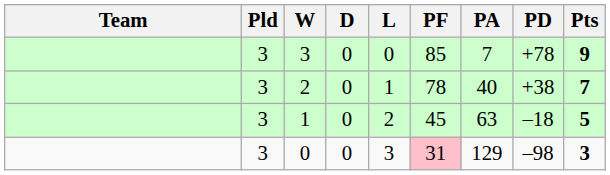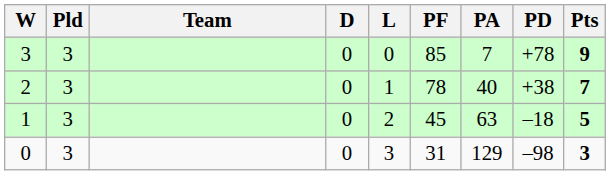columns swapped: (123, 20) <-> (305, 20)
(436, 152) pink background -> (436, 152) no background
